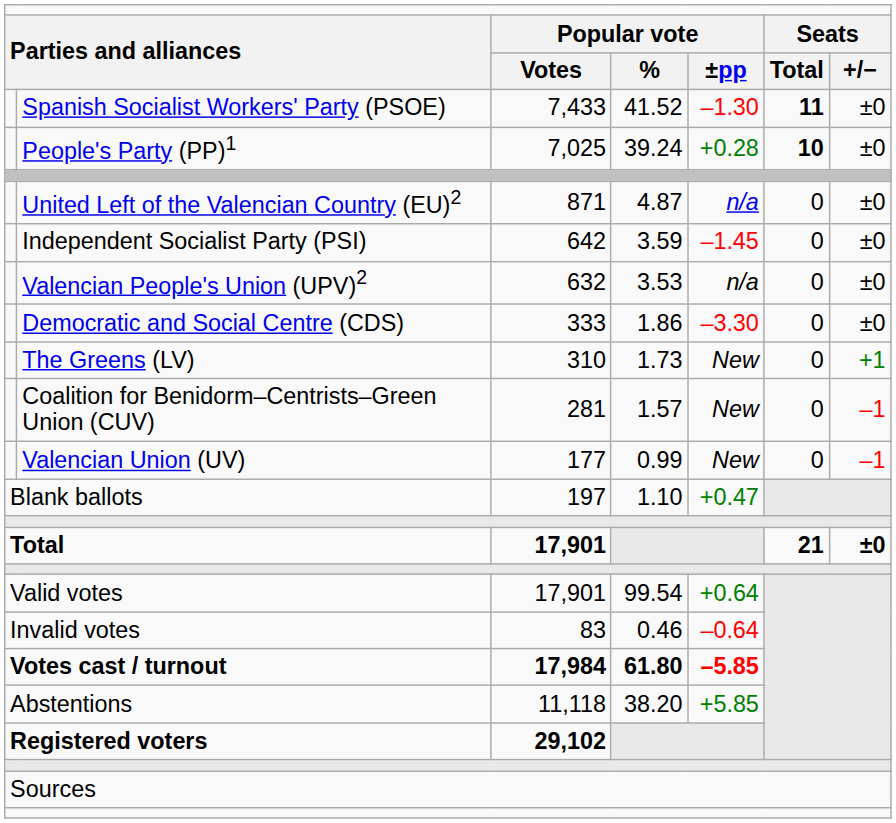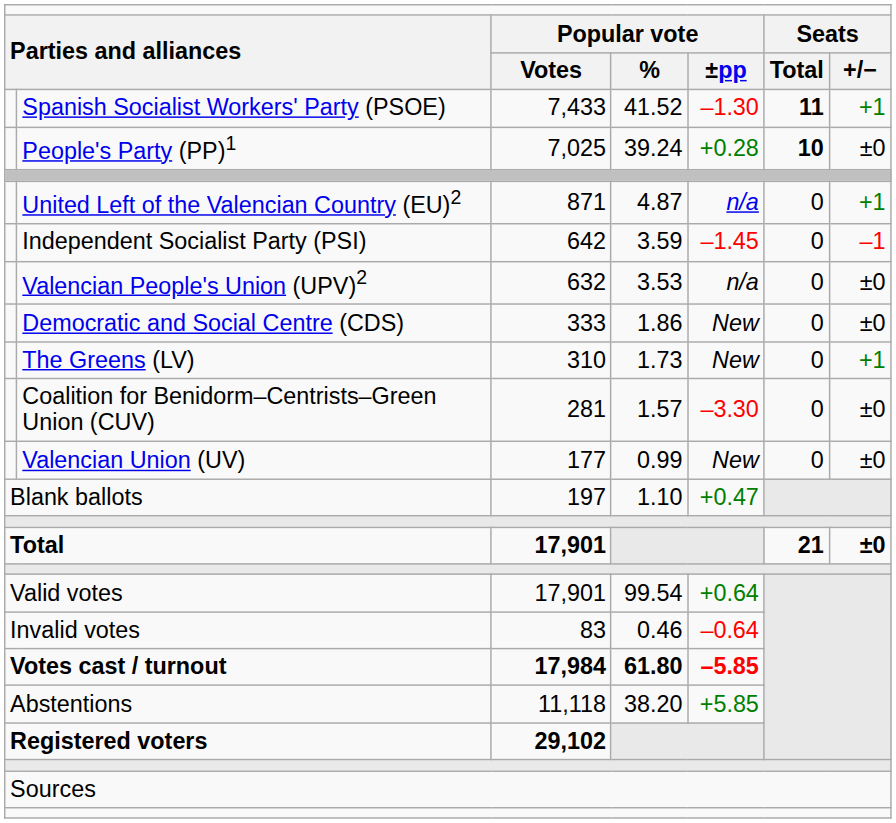(873, 107) ±0 -> (872, 107) +1
(873, 202) ±0 -> (872, 202) +1
(873, 242) ±0 -> (873, 242) –1
(730, 322) –3.30 -> (735, 322) New
(735, 410) New -> (730, 410) –3.30
(873, 410) –1 -> (873, 410) ±0
(873, 460) –1 -> (873, 460) ±0
